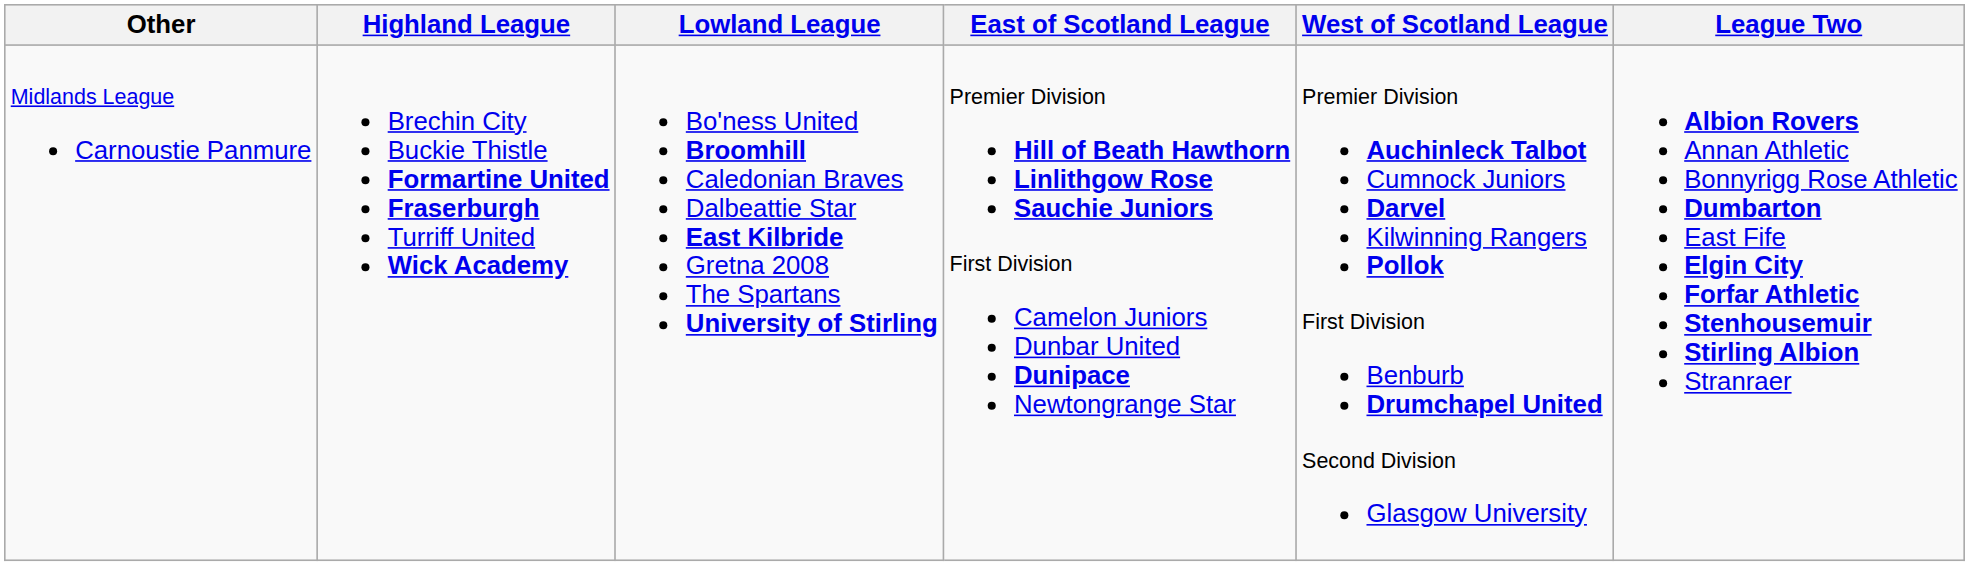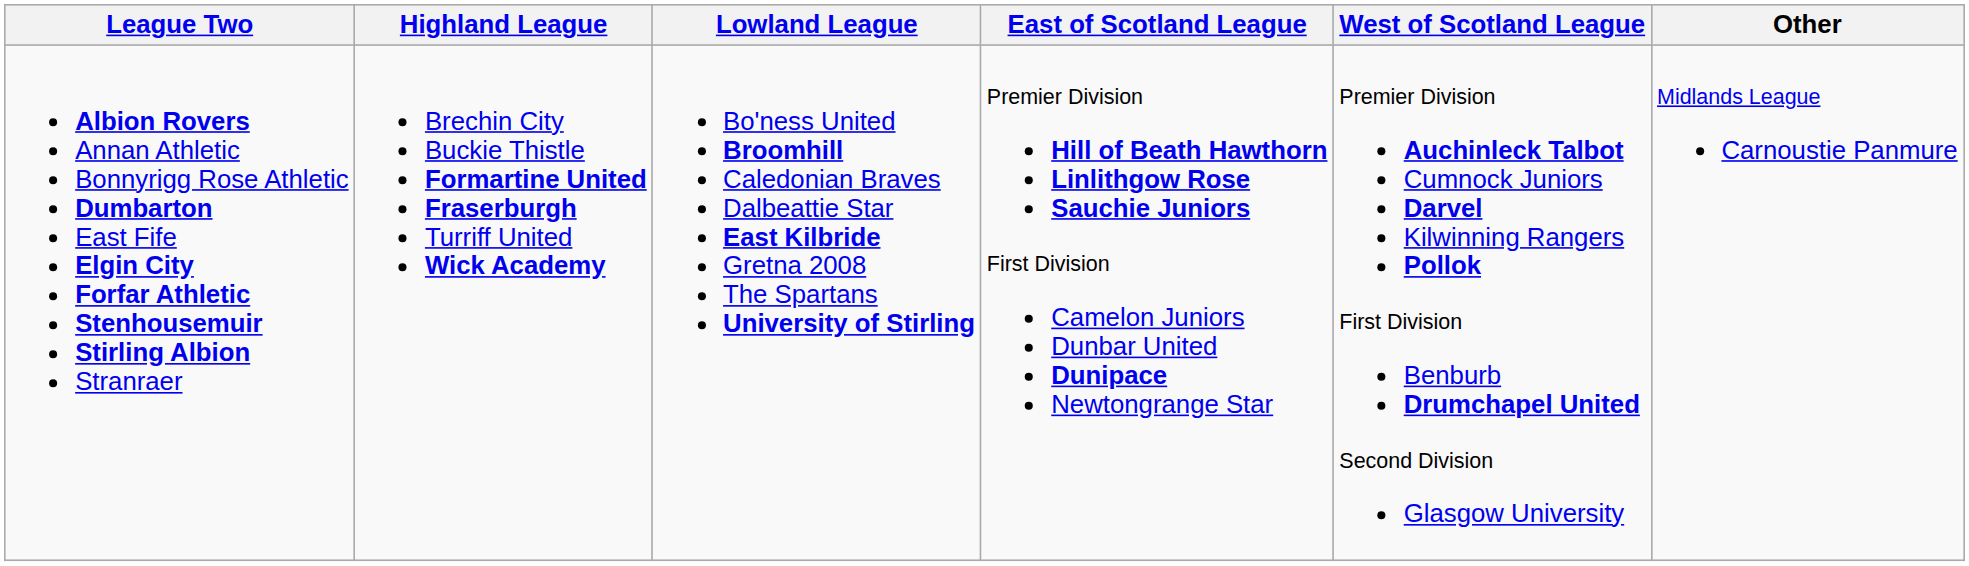columns swapped: (1789, 24) <-> (161, 24)
